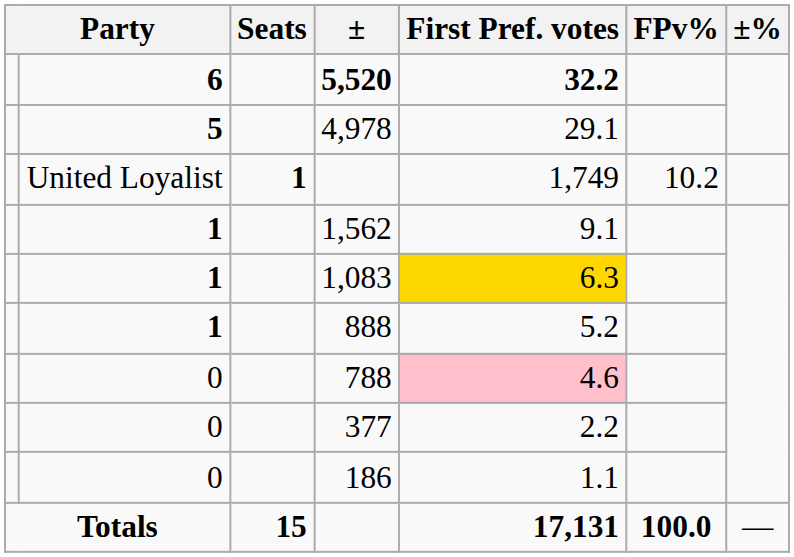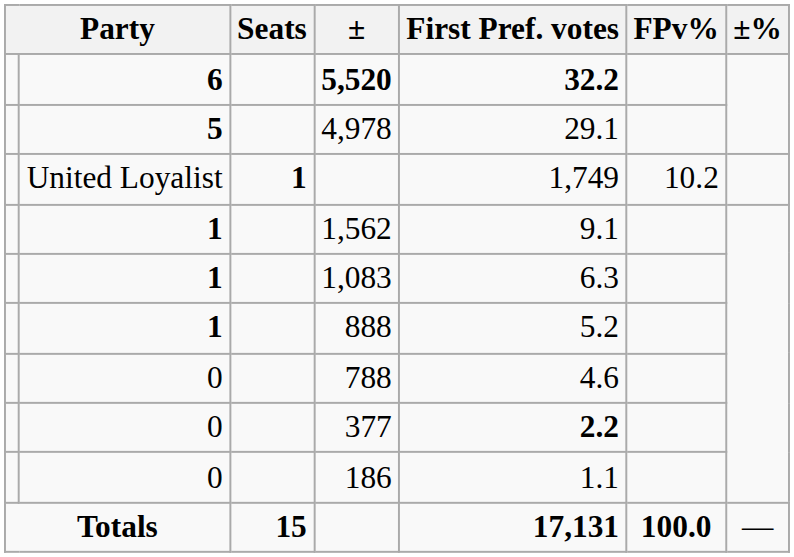(599, 278) gold background -> (599, 278) no background
(599, 377) pink background -> (599, 377) no background
(599, 427) normal -> (599, 427) bold
